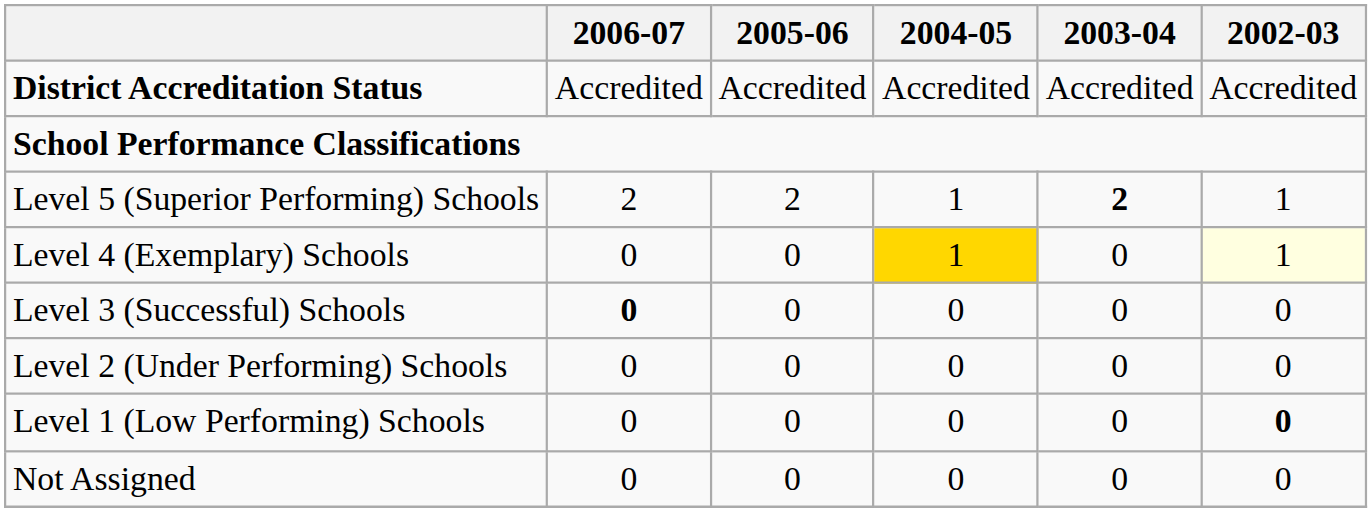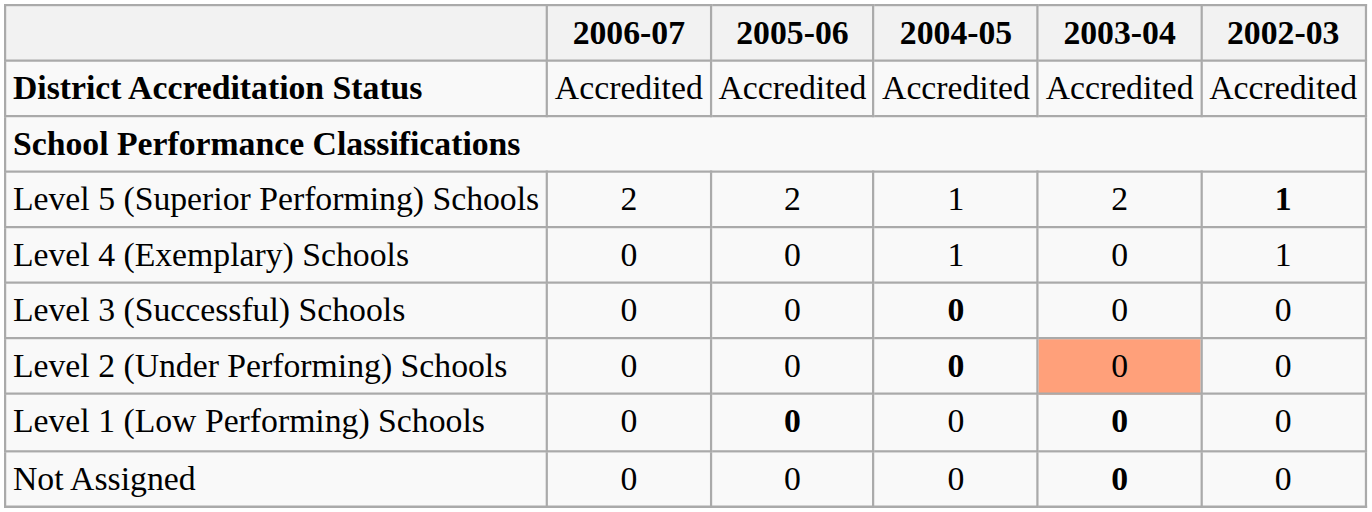(1120, 199) bold -> (1120, 199) normal
(1283, 199) normal -> (1283, 199) bold
(956, 255) gold background -> (956, 255) no background
(1283, 255) lightyellow background -> (1283, 255) no background
(629, 310) bold -> (629, 310) normal
(956, 310) normal -> (956, 310) bold
(956, 366) normal -> (956, 366) bold
(1120, 366) no background -> (1120, 366) lightsalmon background
(792, 421) normal -> (792, 421) bold
(1120, 421) normal -> (1120, 421) bold
(1283, 421) bold -> (1283, 421) normal
(1120, 477) normal -> (1120, 477) bold
